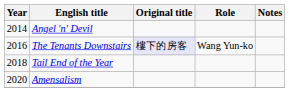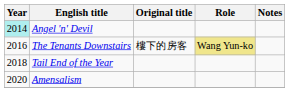(17, 28) no background -> (17, 28) paleturquoise background
(161, 45) lavender background -> (161, 45) no background
(225, 46) no background -> (225, 46) khaki background
